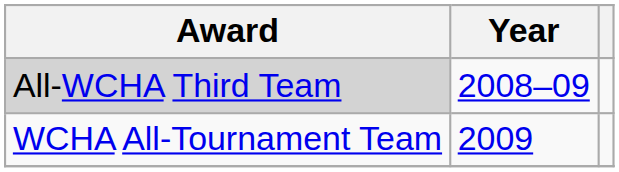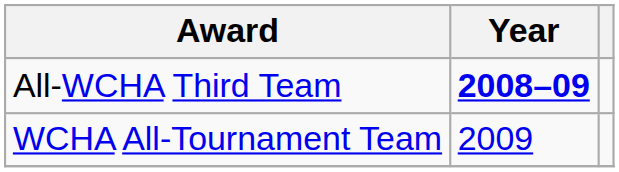(177, 85) lightgrey background -> (177, 85) no background
(524, 85) normal -> (524, 85) bold
